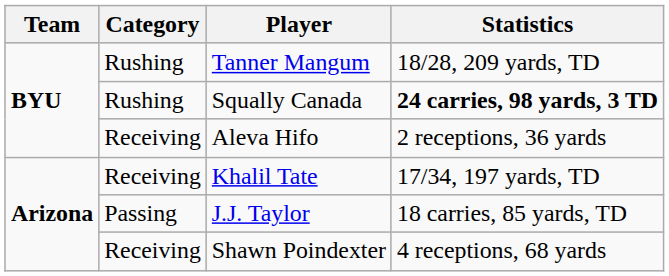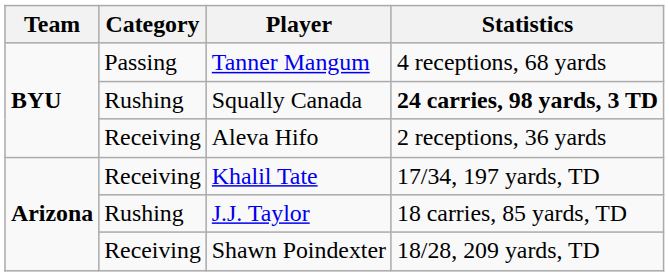(144, 62) Rushing -> (141, 62) Passing
(498, 62) 18/28, 209 yards, TD -> (502, 62) 4 receptions, 68 yards
(141, 213) Passing -> (144, 213) Rushing
(502, 251) 4 receptions, 68 yards -> (498, 251) 18/28, 209 yards, TD
